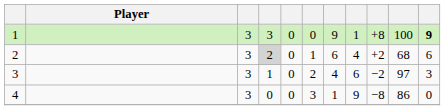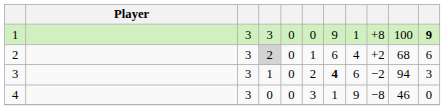(335, 74) normal -> (335, 74) bold
(403, 74) 97 -> (403, 74) 94
(403, 94) 86 -> (403, 94) 46
